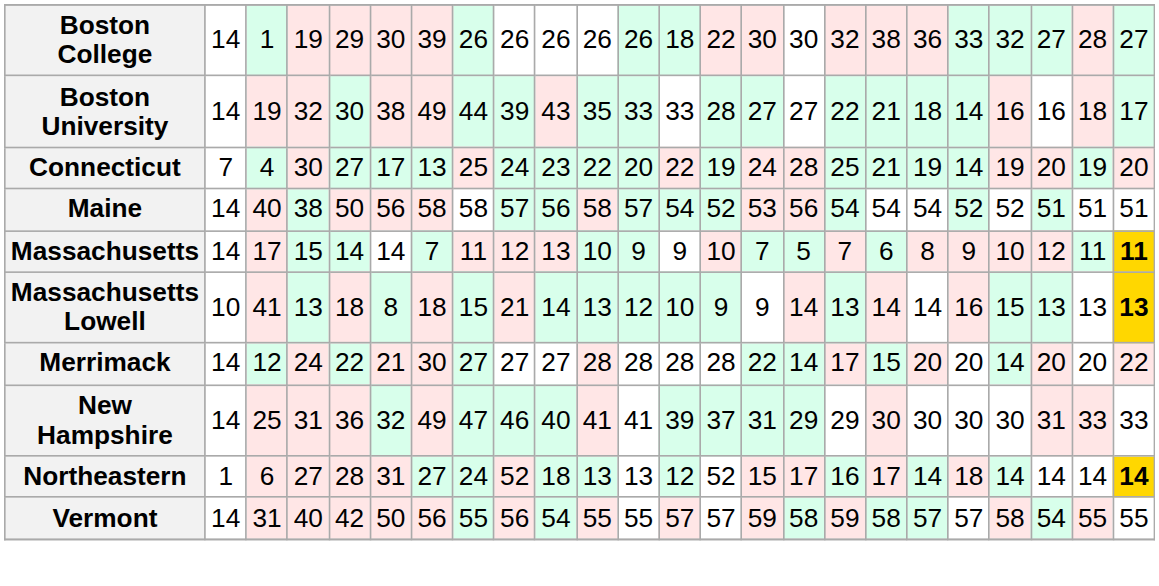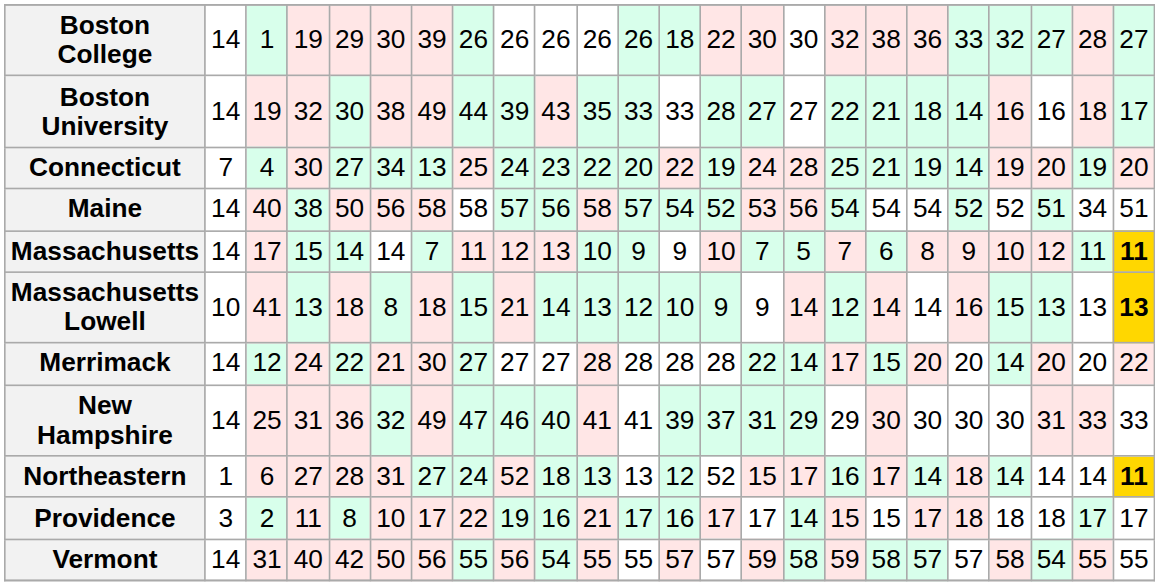(391, 167) 17 -> (391, 167) 34
(1093, 209) 51 -> (1093, 209) 34
(845, 307) 13 -> (845, 307) 12
(1134, 476) 14 -> (1134, 476) 11
+ row: (105, 517)
